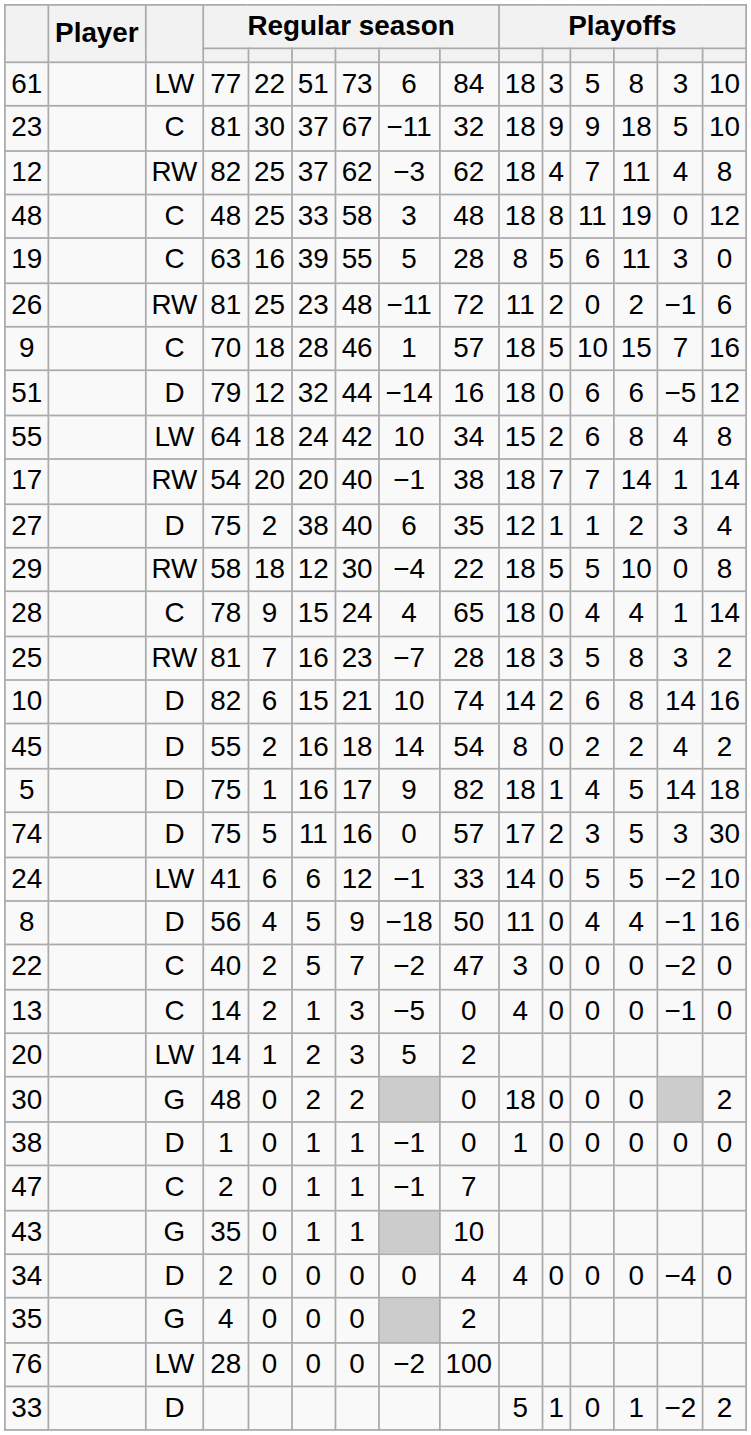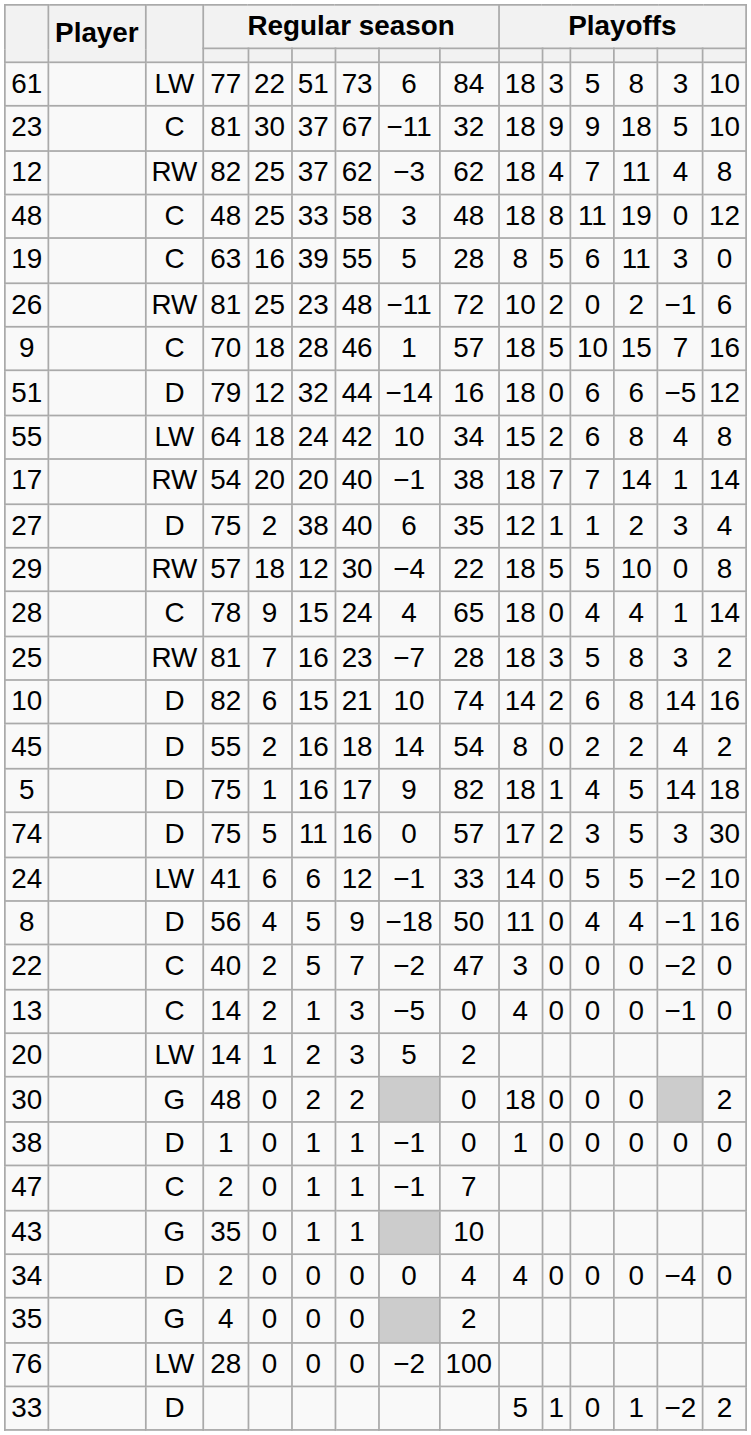(520, 304) 11 -> (520, 304) 10
(226, 569) 58 -> (226, 569) 57
